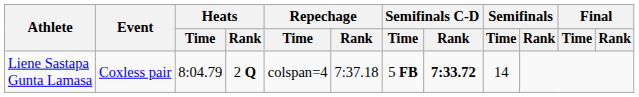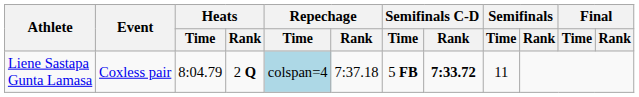(298, 72) no background -> (298, 72) lightblue background
(501, 72) 14 -> (501, 72) 11
